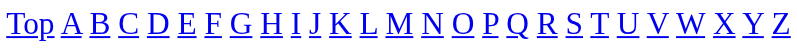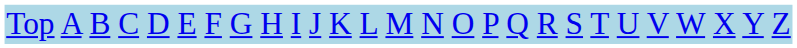(399, 23) no background -> (399, 23) lightblue background
